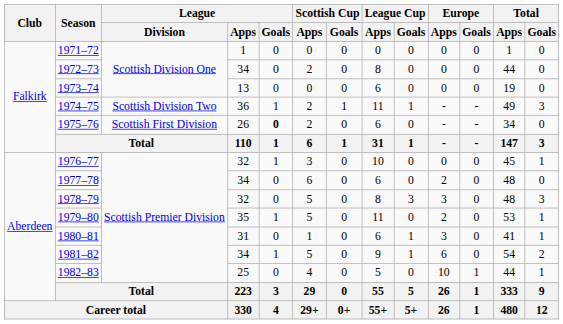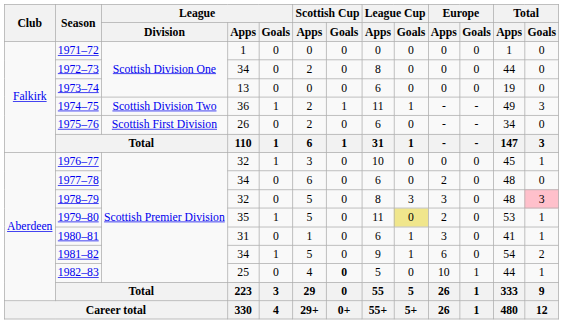(276, 124) bold -> (276, 124) normal
(542, 198) no background -> (542, 198) pink background
(411, 217) no background -> (411, 217) khaki background
(344, 273) normal -> (344, 273) bold
